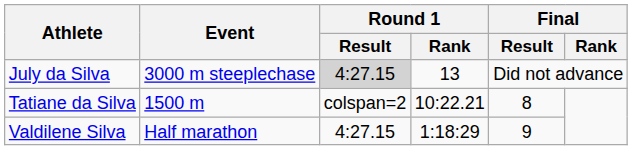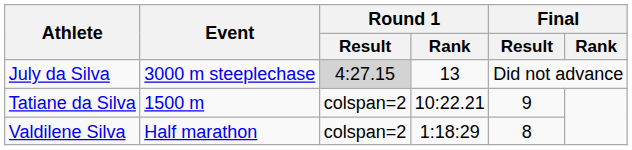(527, 103) 8 -> (527, 103) 9
(365, 131) 4:27.15 -> (365, 131) colspan=2
(527, 131) 9 -> (527, 131) 8
